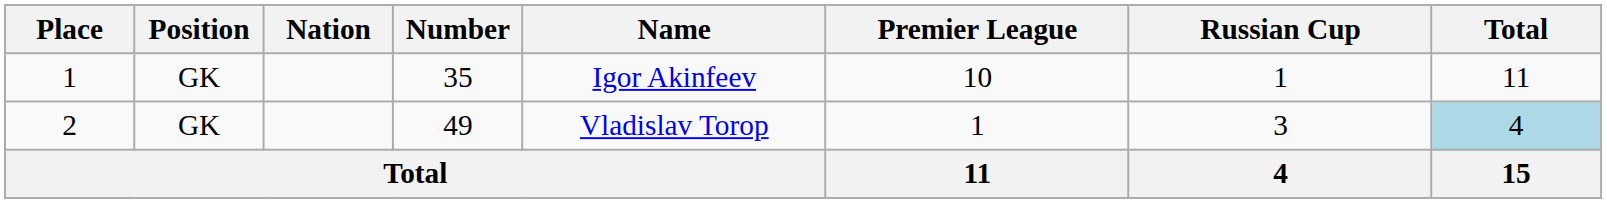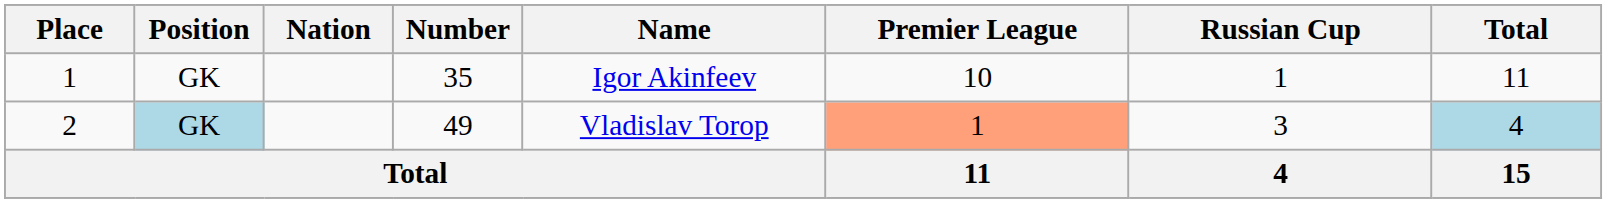(199, 125) no background -> (199, 125) lightblue background
(977, 125) no background -> (977, 125) lightsalmon background
